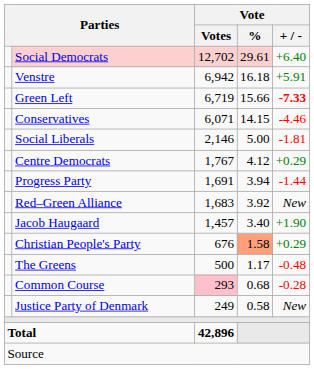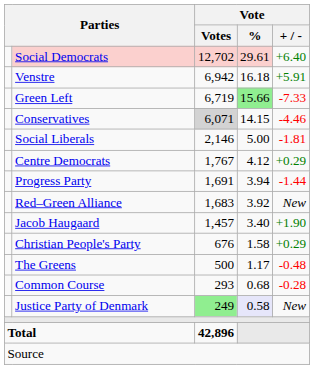(255, 98) no background -> (255, 98) lightgreen background
(292, 98) bold -> (292, 98) normal
(219, 118) no background -> (219, 118) lightgrey background
(258, 243) lightsalmon background -> (258, 243) no background
(224, 285) pink background -> (224, 285) no background
(224, 306) no background -> (224, 306) lightgreen background
(258, 306) no background -> (258, 306) lavender background
